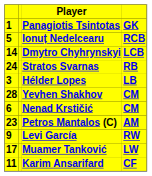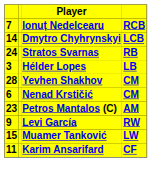- row: (71, 25)
(9, 39) 5 -> (9, 25) 7
(12, 150) 17 -> (12, 136) 15
